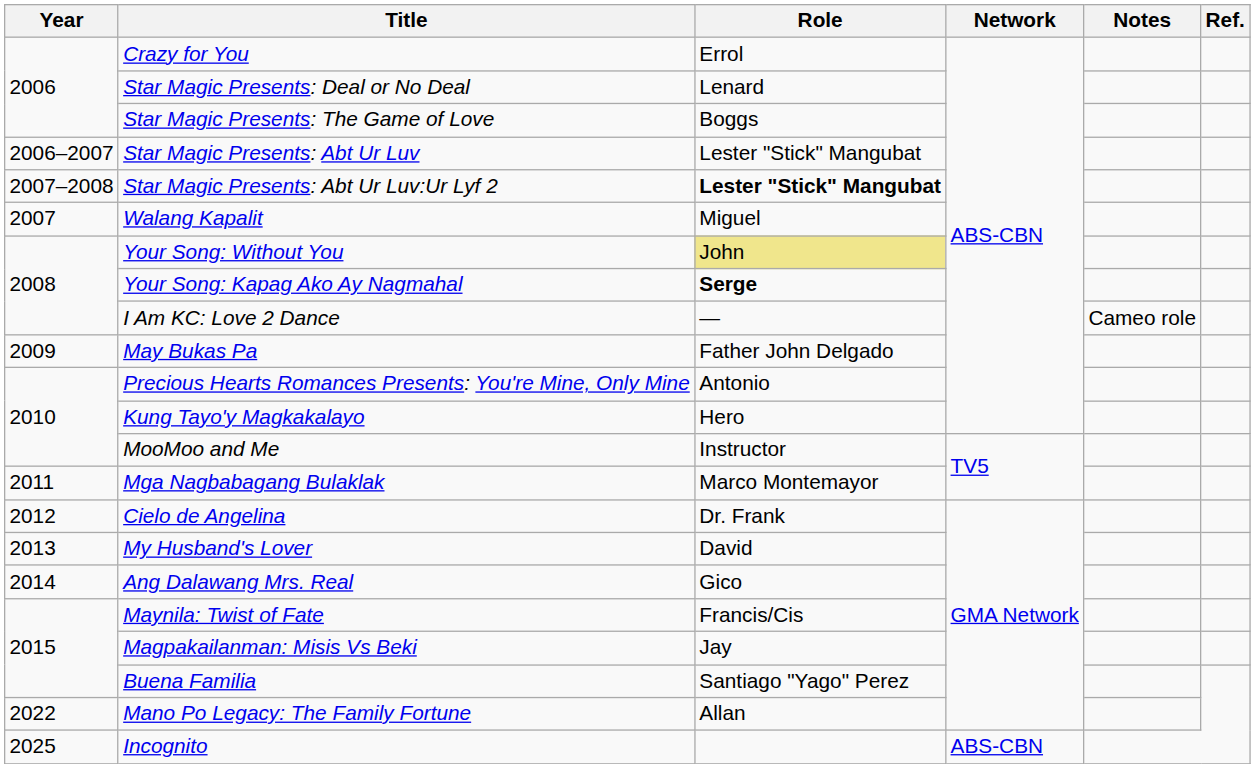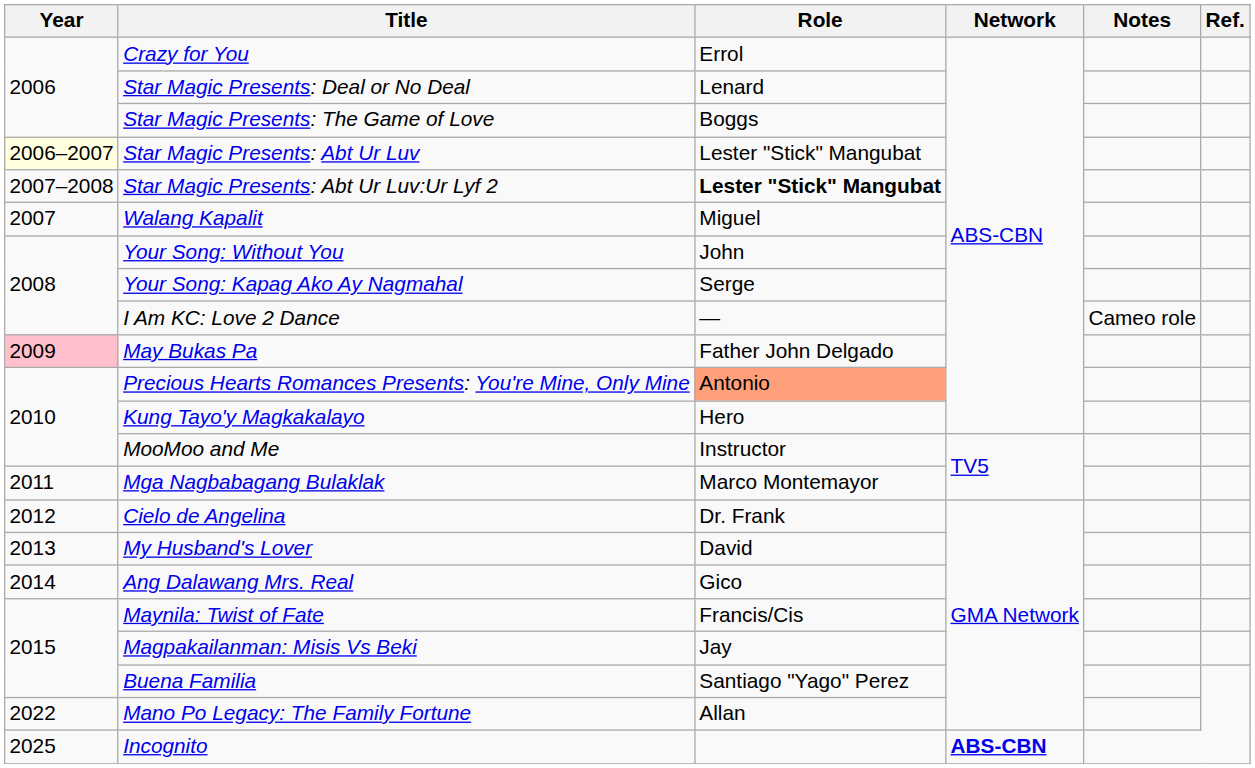(62, 152) no background -> (62, 152) lightyellow background
(722, 251) khaki background -> (722, 251) no background
(728, 284) bold -> (727, 284) normal
(33, 350) no background -> (33, 350) pink background
(735, 383) no background -> (735, 383) lightsalmon background
(997, 746) normal -> (999, 746) bold
